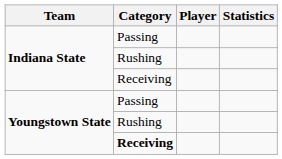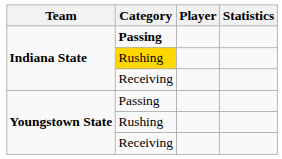(138, 36) normal -> (140, 36) bold
(139, 58) no background -> (141, 58) gold background
(145, 143) bold -> (146, 143) normal
